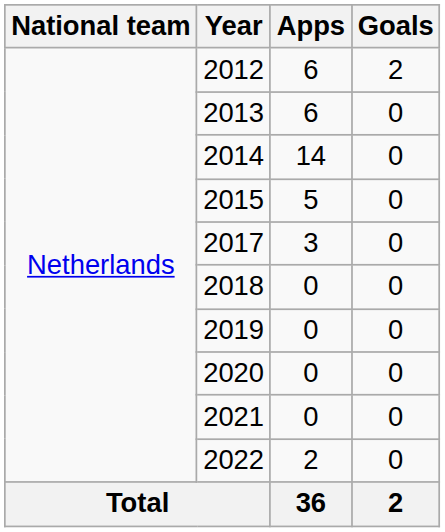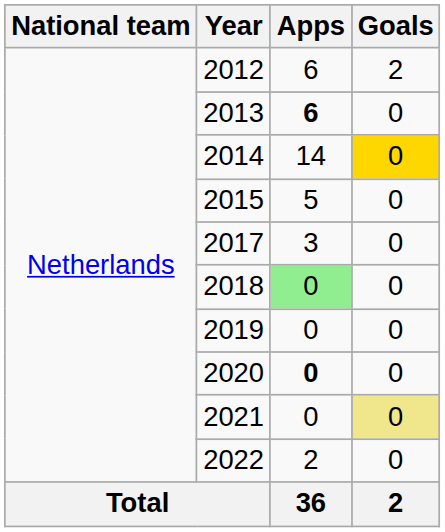(311, 112) normal -> (311, 112) bold
(396, 156) no background -> (396, 156) gold background
(311, 286) no background -> (311, 286) lightgreen background
(311, 373) normal -> (311, 373) bold
(396, 416) no background -> (396, 416) khaki background
